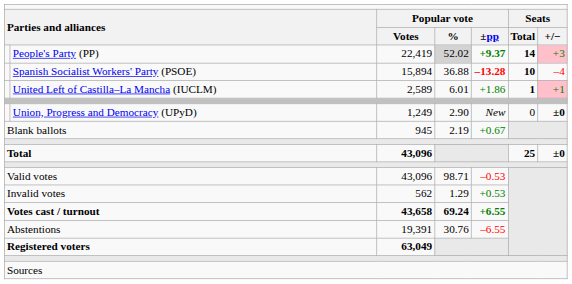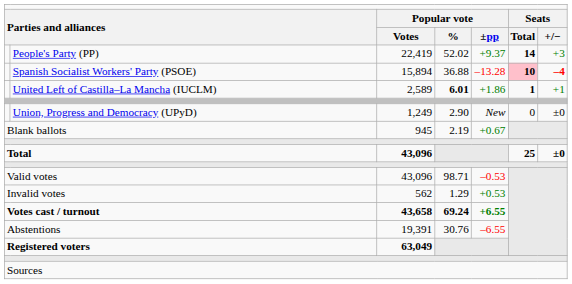(456, 54) lightgrey background -> (456, 54) no background
(492, 54) bold -> (492, 54) normal
(559, 54) pink background -> (559, 54) no background
(490, 71) bold -> (490, 71) normal
(529, 71) no background -> (529, 71) pink background
(559, 71) normal -> (559, 71) bold
(459, 89) normal -> (459, 89) bold
(559, 89) pink background -> (559, 89) no background
(559, 112) bold -> (559, 112) normal
